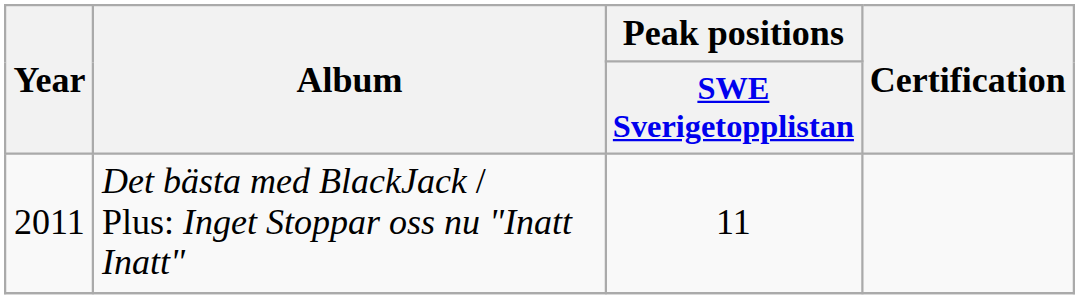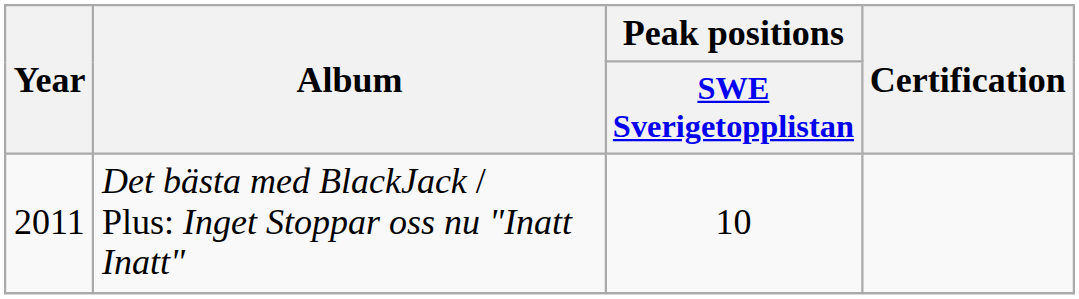(733, 222) 11 -> (733, 222) 10
